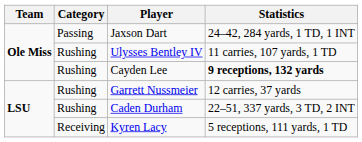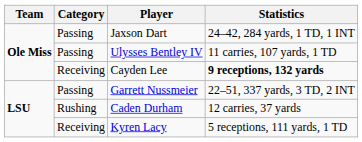(77, 52) Rushing -> (75, 52) Passing
(77, 71) Rushing -> (81, 71) Receiving
(77, 89) Rushing -> (75, 89) Passing
(254, 89) 12 carries, 37 yards -> (281, 89) 22–51, 337 yards, 3 TD, 2 INT
(281, 108) 22–51, 337 yards, 3 TD, 2 INT -> (254, 108) 12 carries, 37 yards
